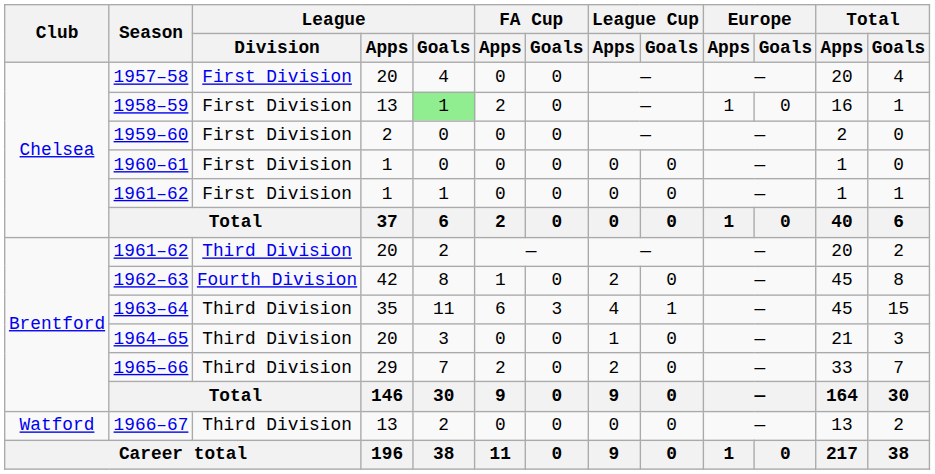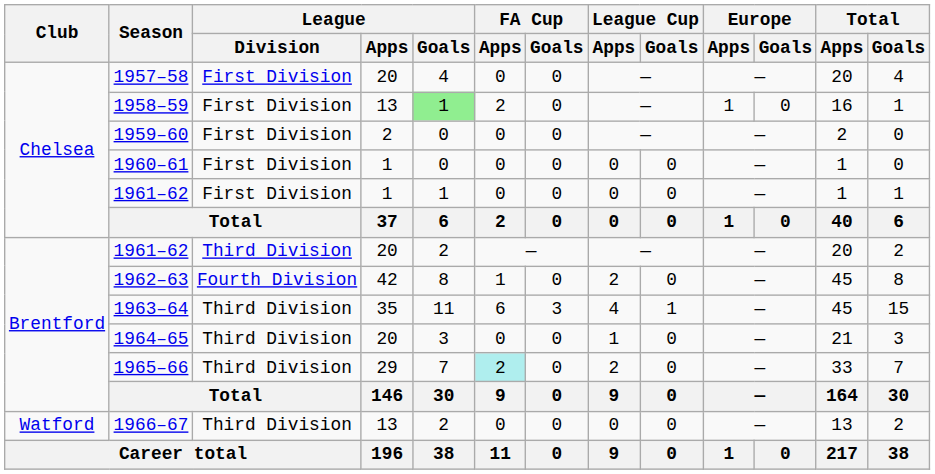(500, 368) no background -> (500, 368) paleturquoise background
